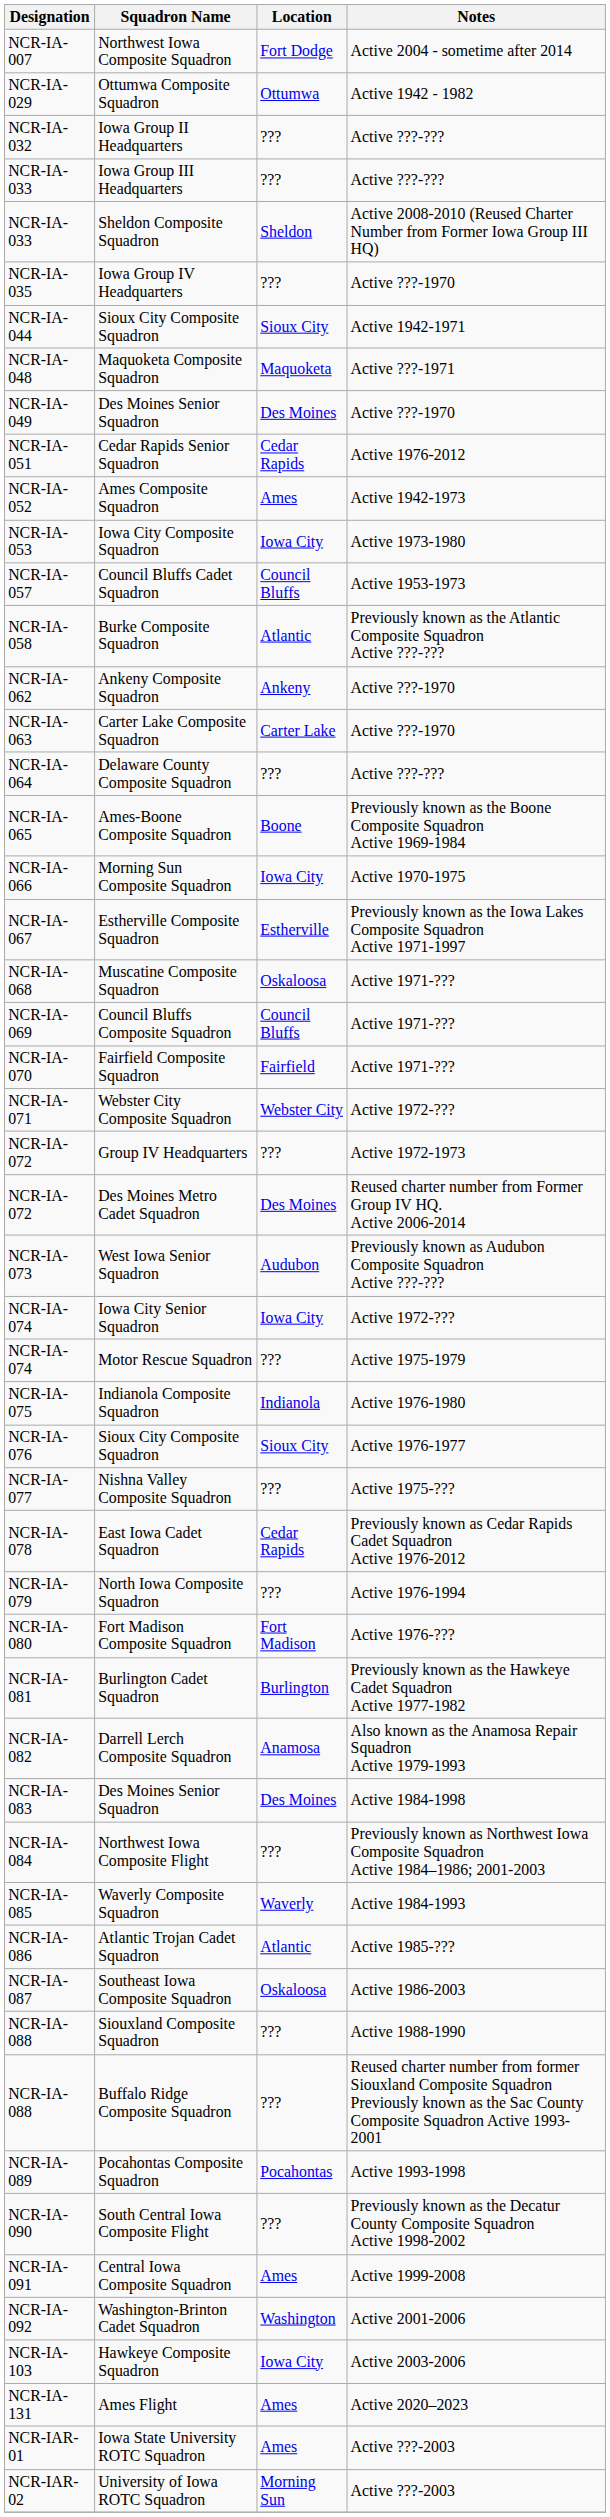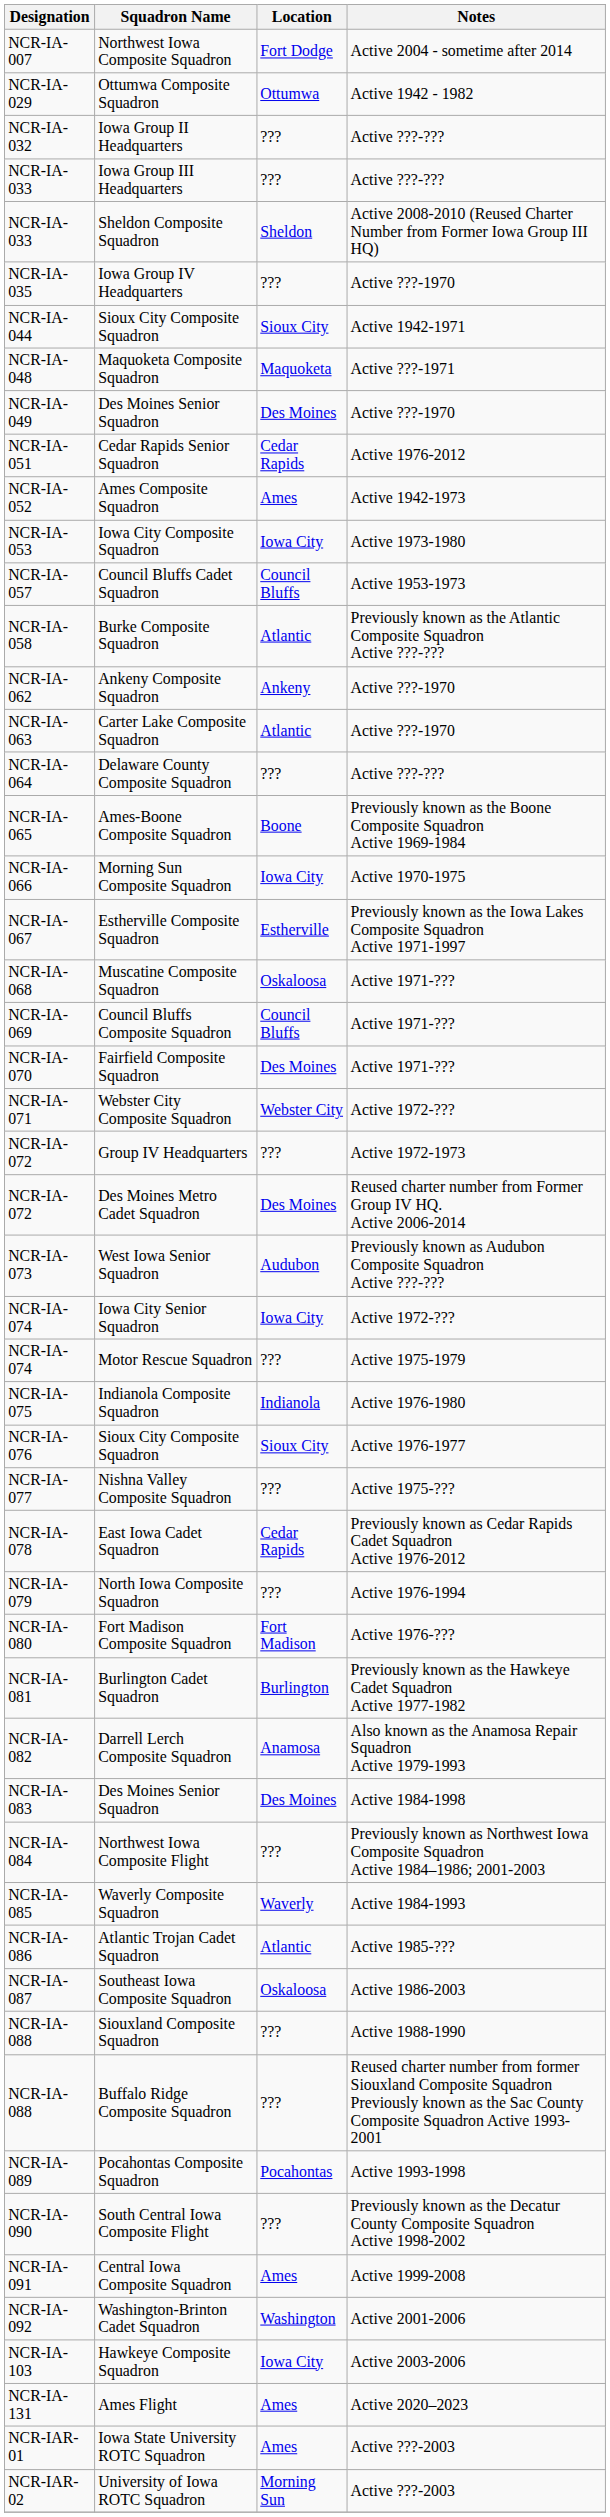(298, 730) Carter Lake -> (286, 730) Atlantic
(288, 1067) Fairfield -> (298, 1067) Des Moines
